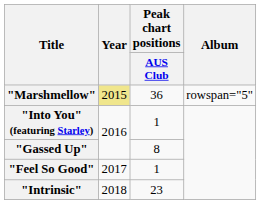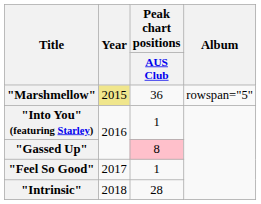(157, 149) no background -> (157, 149) pink background
(157, 189) 23 -> (157, 189) 28
